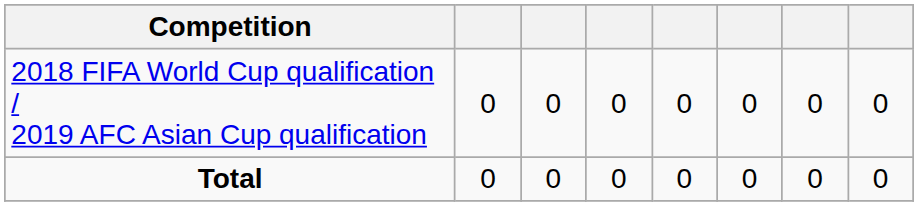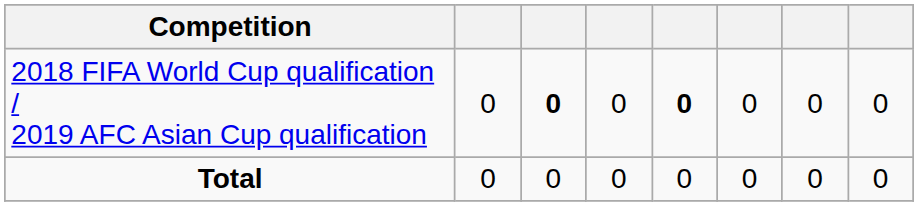(553, 102) normal -> (553, 102) bold
(684, 102) normal -> (684, 102) bold
